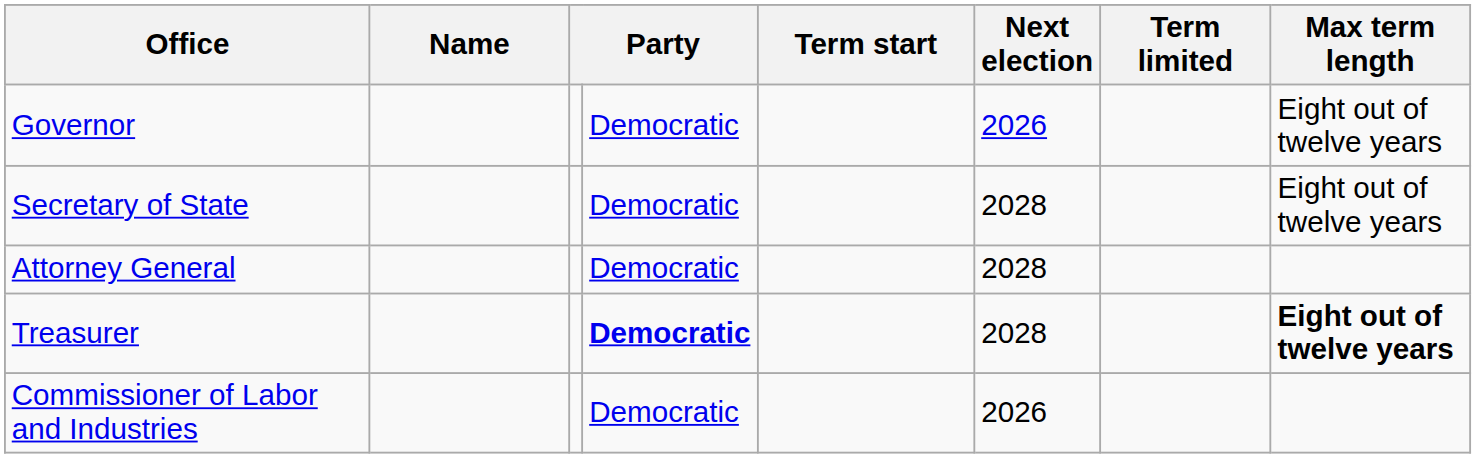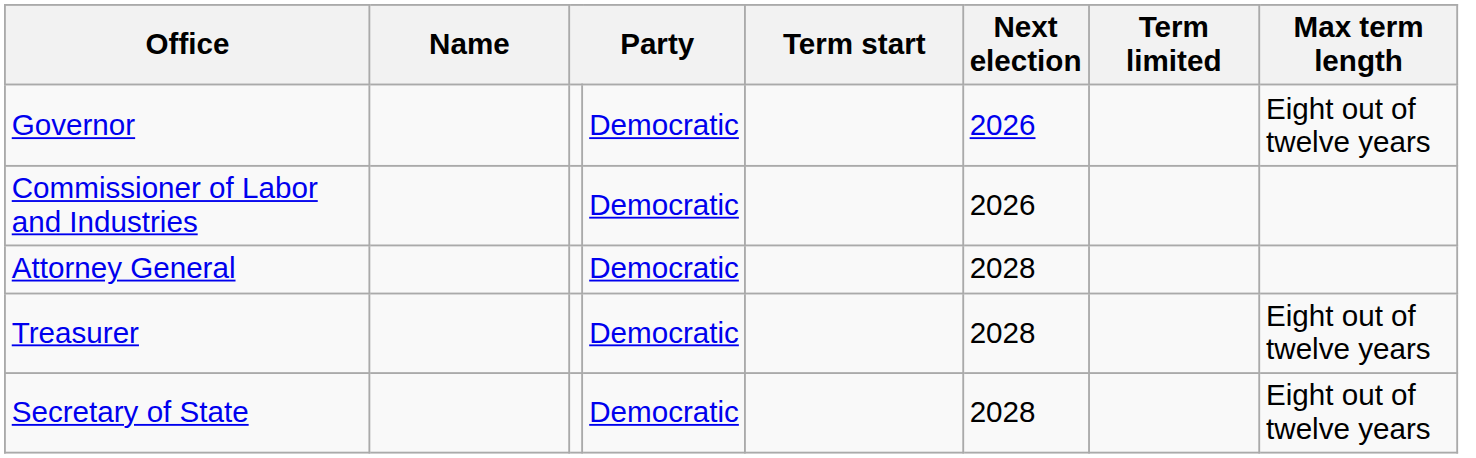rows swapped: (130, 205) <-> (165, 412)
(670, 332) bold -> (664, 332) normal
(1366, 332) bold -> (1348, 332) normal
